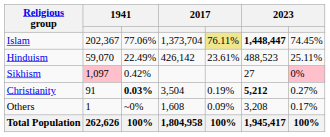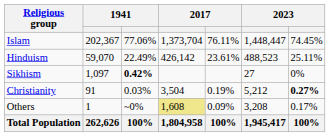(223, 40) khaki background -> (223, 40) no background
(265, 40) bold -> (265, 40) normal
(97, 73) pink background -> (97, 73) no background
(137, 73) normal -> (138, 73) bold
(297, 73) pink background -> (297, 73) no background
(138, 90) bold -> (137, 90) normal
(256, 90) bold -> (256, 90) normal
(304, 90) normal -> (305, 90) bold
(173, 106) no background -> (173, 106) khaki background
